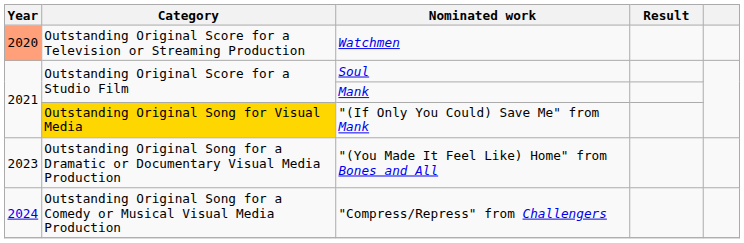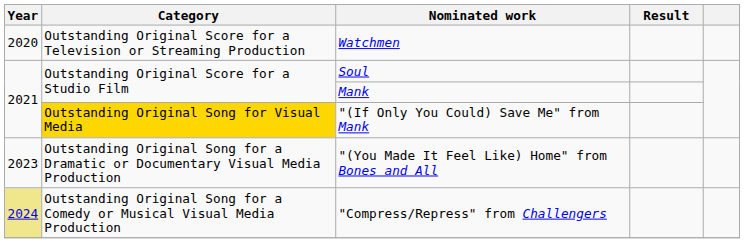(23, 43) lightsalmon background -> (23, 43) no background
(23, 213) no background -> (23, 213) khaki background
